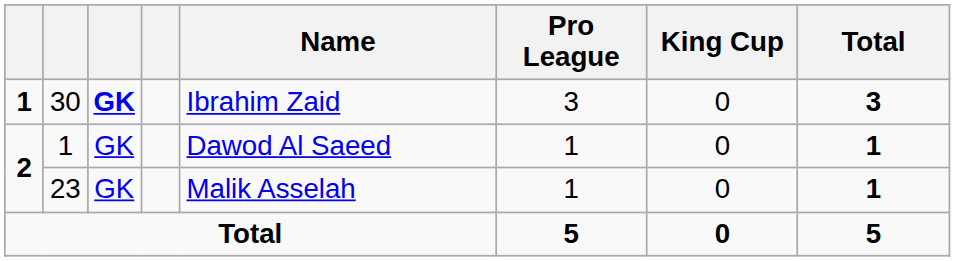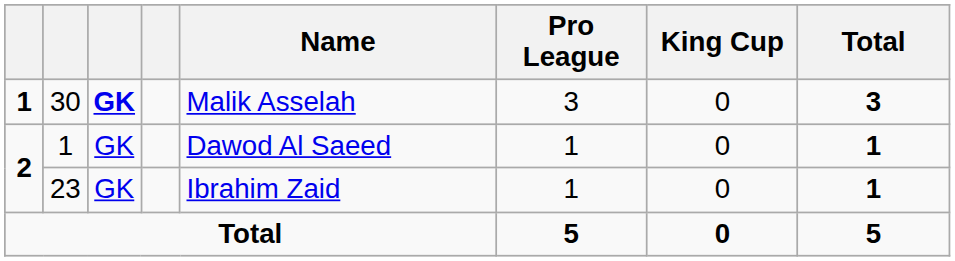(263, 101) Ibrahim Zaid -> (271, 101) Malik Asselah
(271, 189) Malik Asselah -> (263, 189) Ibrahim Zaid
